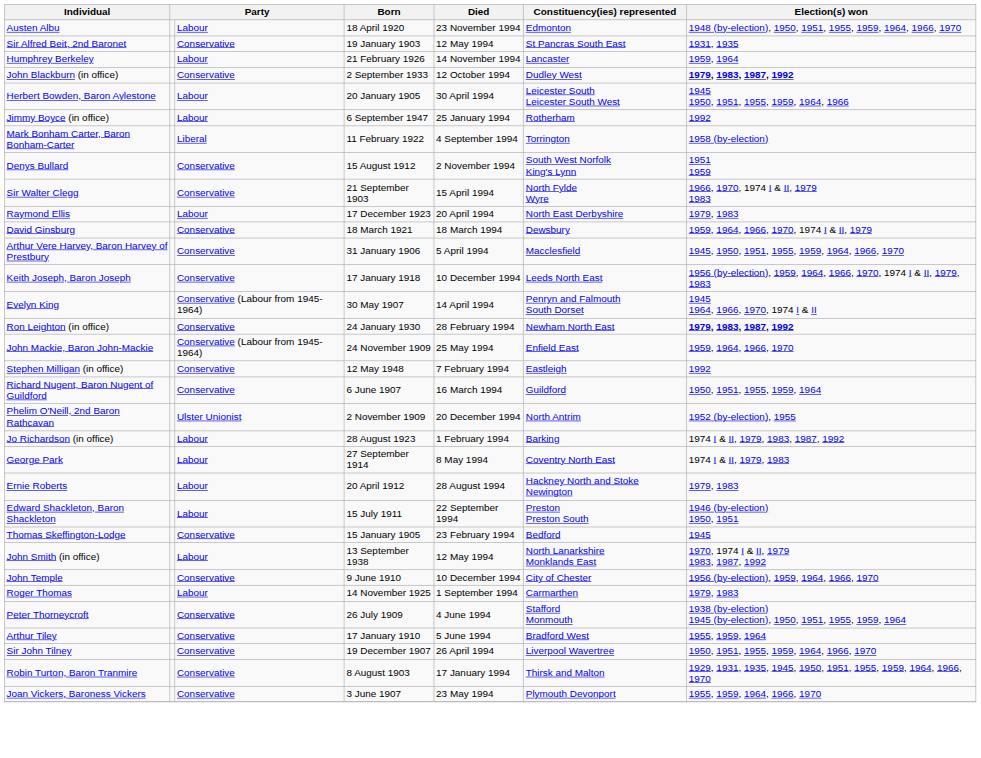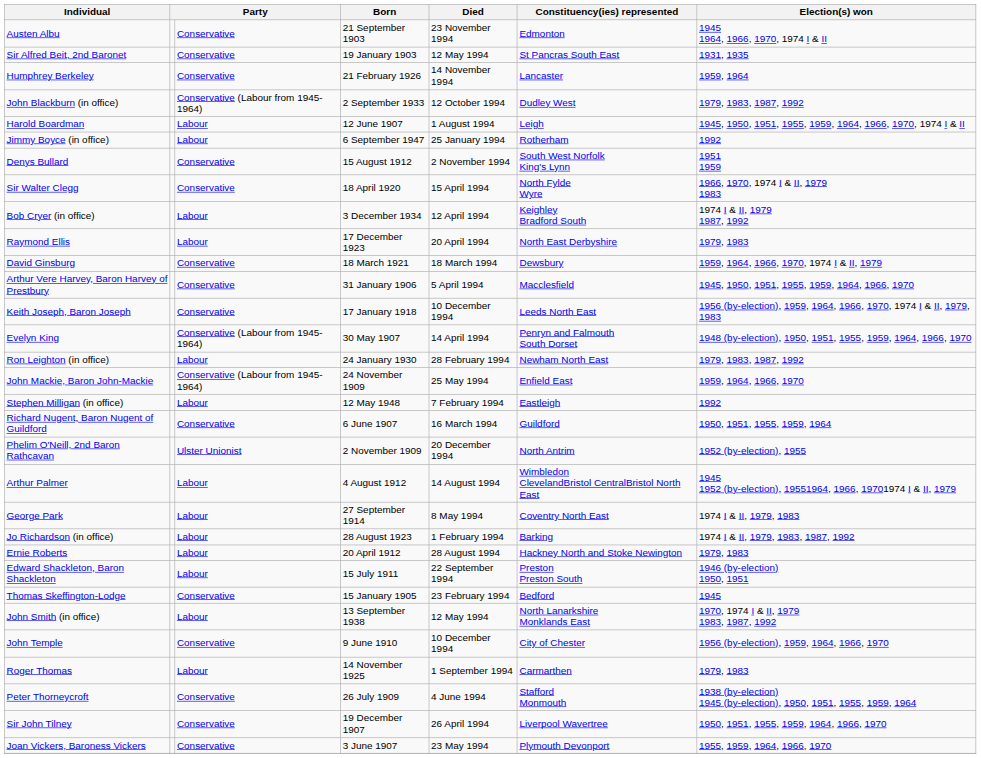(192, 28) Labour -> (206, 33) Conservative
(375, 28) 18 April 1920 -> (374, 33) 21 September 1903
(825, 28) 1948 (by-election), 1950, 1951, 1955, 1959, 1964, 1966, 1970 -> (763, 33) 1945 1964, 1966, 1970, 1974 I & II
(192, 59) Labour -> (206, 76) Conservative
(206, 75) Conservative -> (250, 103) Conservative (Labour from 1945-1964)
(741, 75) bold -> (751, 103) normal
+ row: (45, 124)
- row: (81, 96)
- row: (68, 139)
(378, 193) 21 September 1903 -> (372, 188) 18 April 1920
+ row: (51, 215)
(753, 305) 1945 1964, 1966, 1970, 1974 I & II -> (835, 338) 1948 (by-election), 1950, 1951, 1955, 1959, 1964, 1966, 1970
(206, 326) Conservative -> (192, 359) Labour
(741, 326) bold -> (751, 359) normal
(206, 369) Conservative -> (192, 402) Labour
+ row: (37, 483)
rows swapped: (35, 459) <-> (60, 438)
- row: (32, 636)
- row: (72, 673)
